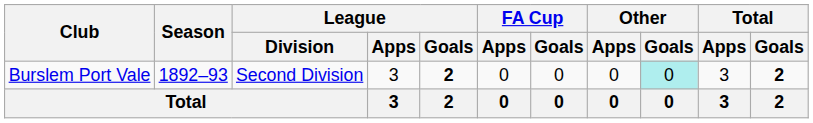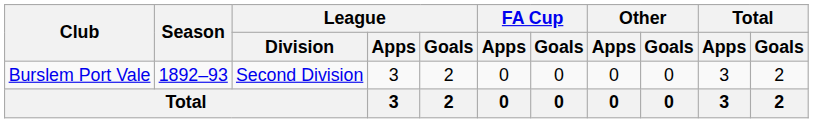(449, 74) bold -> (449, 74) normal
(669, 74) paleturquoise background -> (669, 74) no background
(779, 74) bold -> (779, 74) normal
